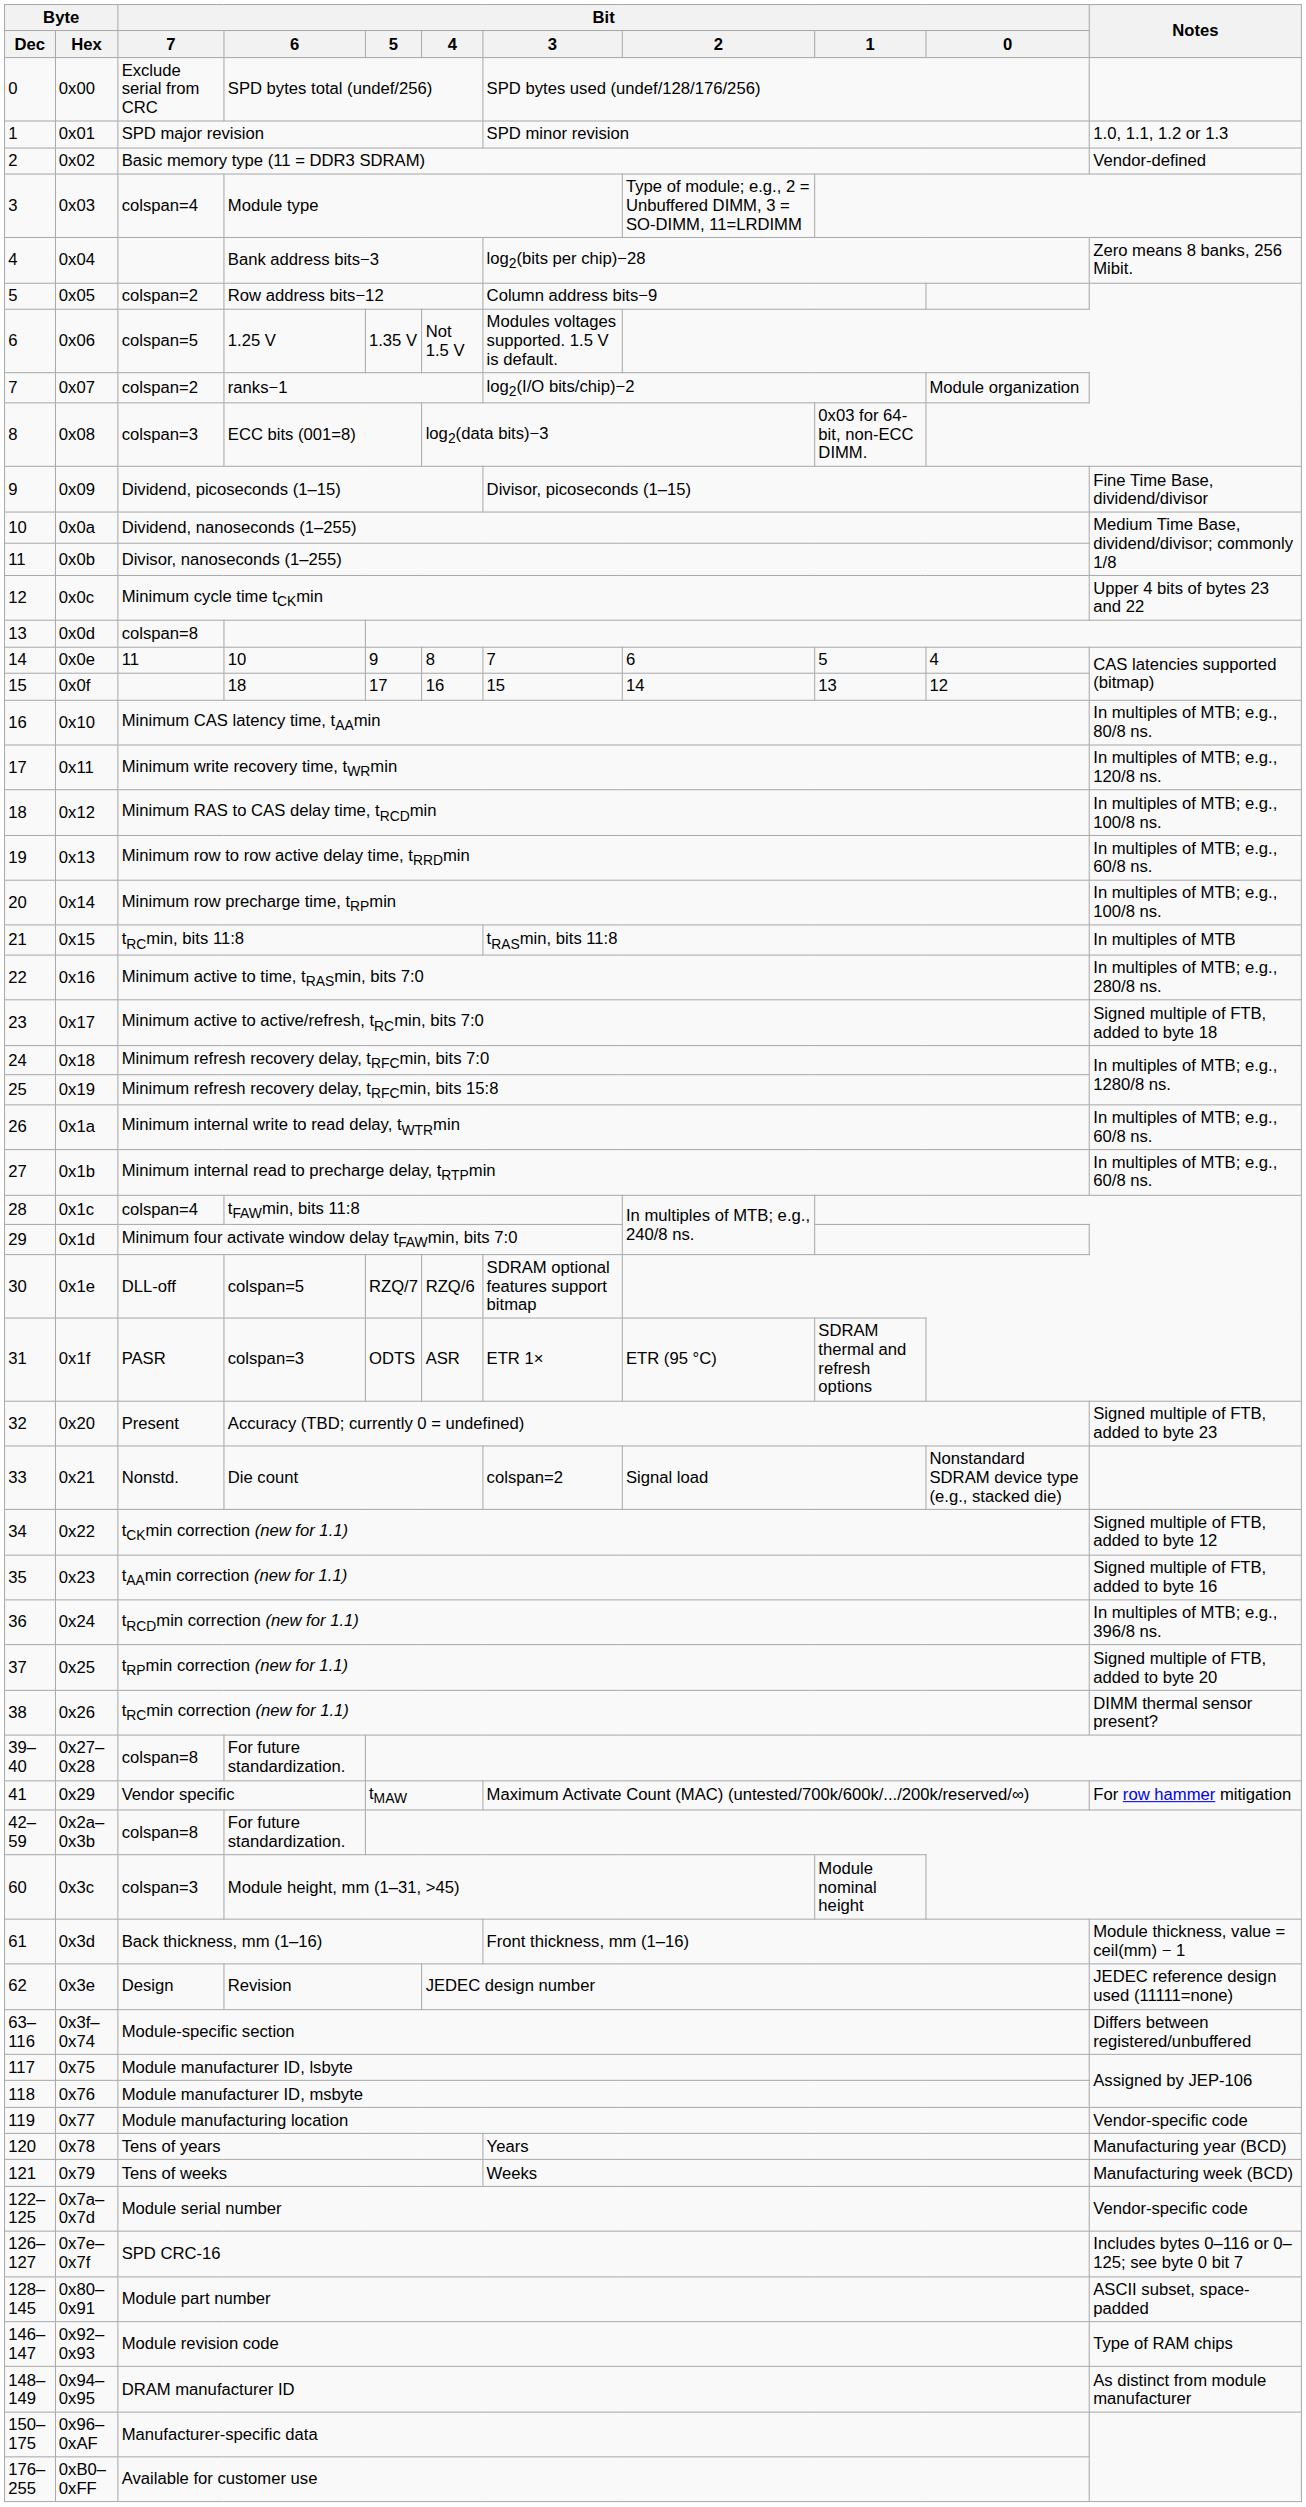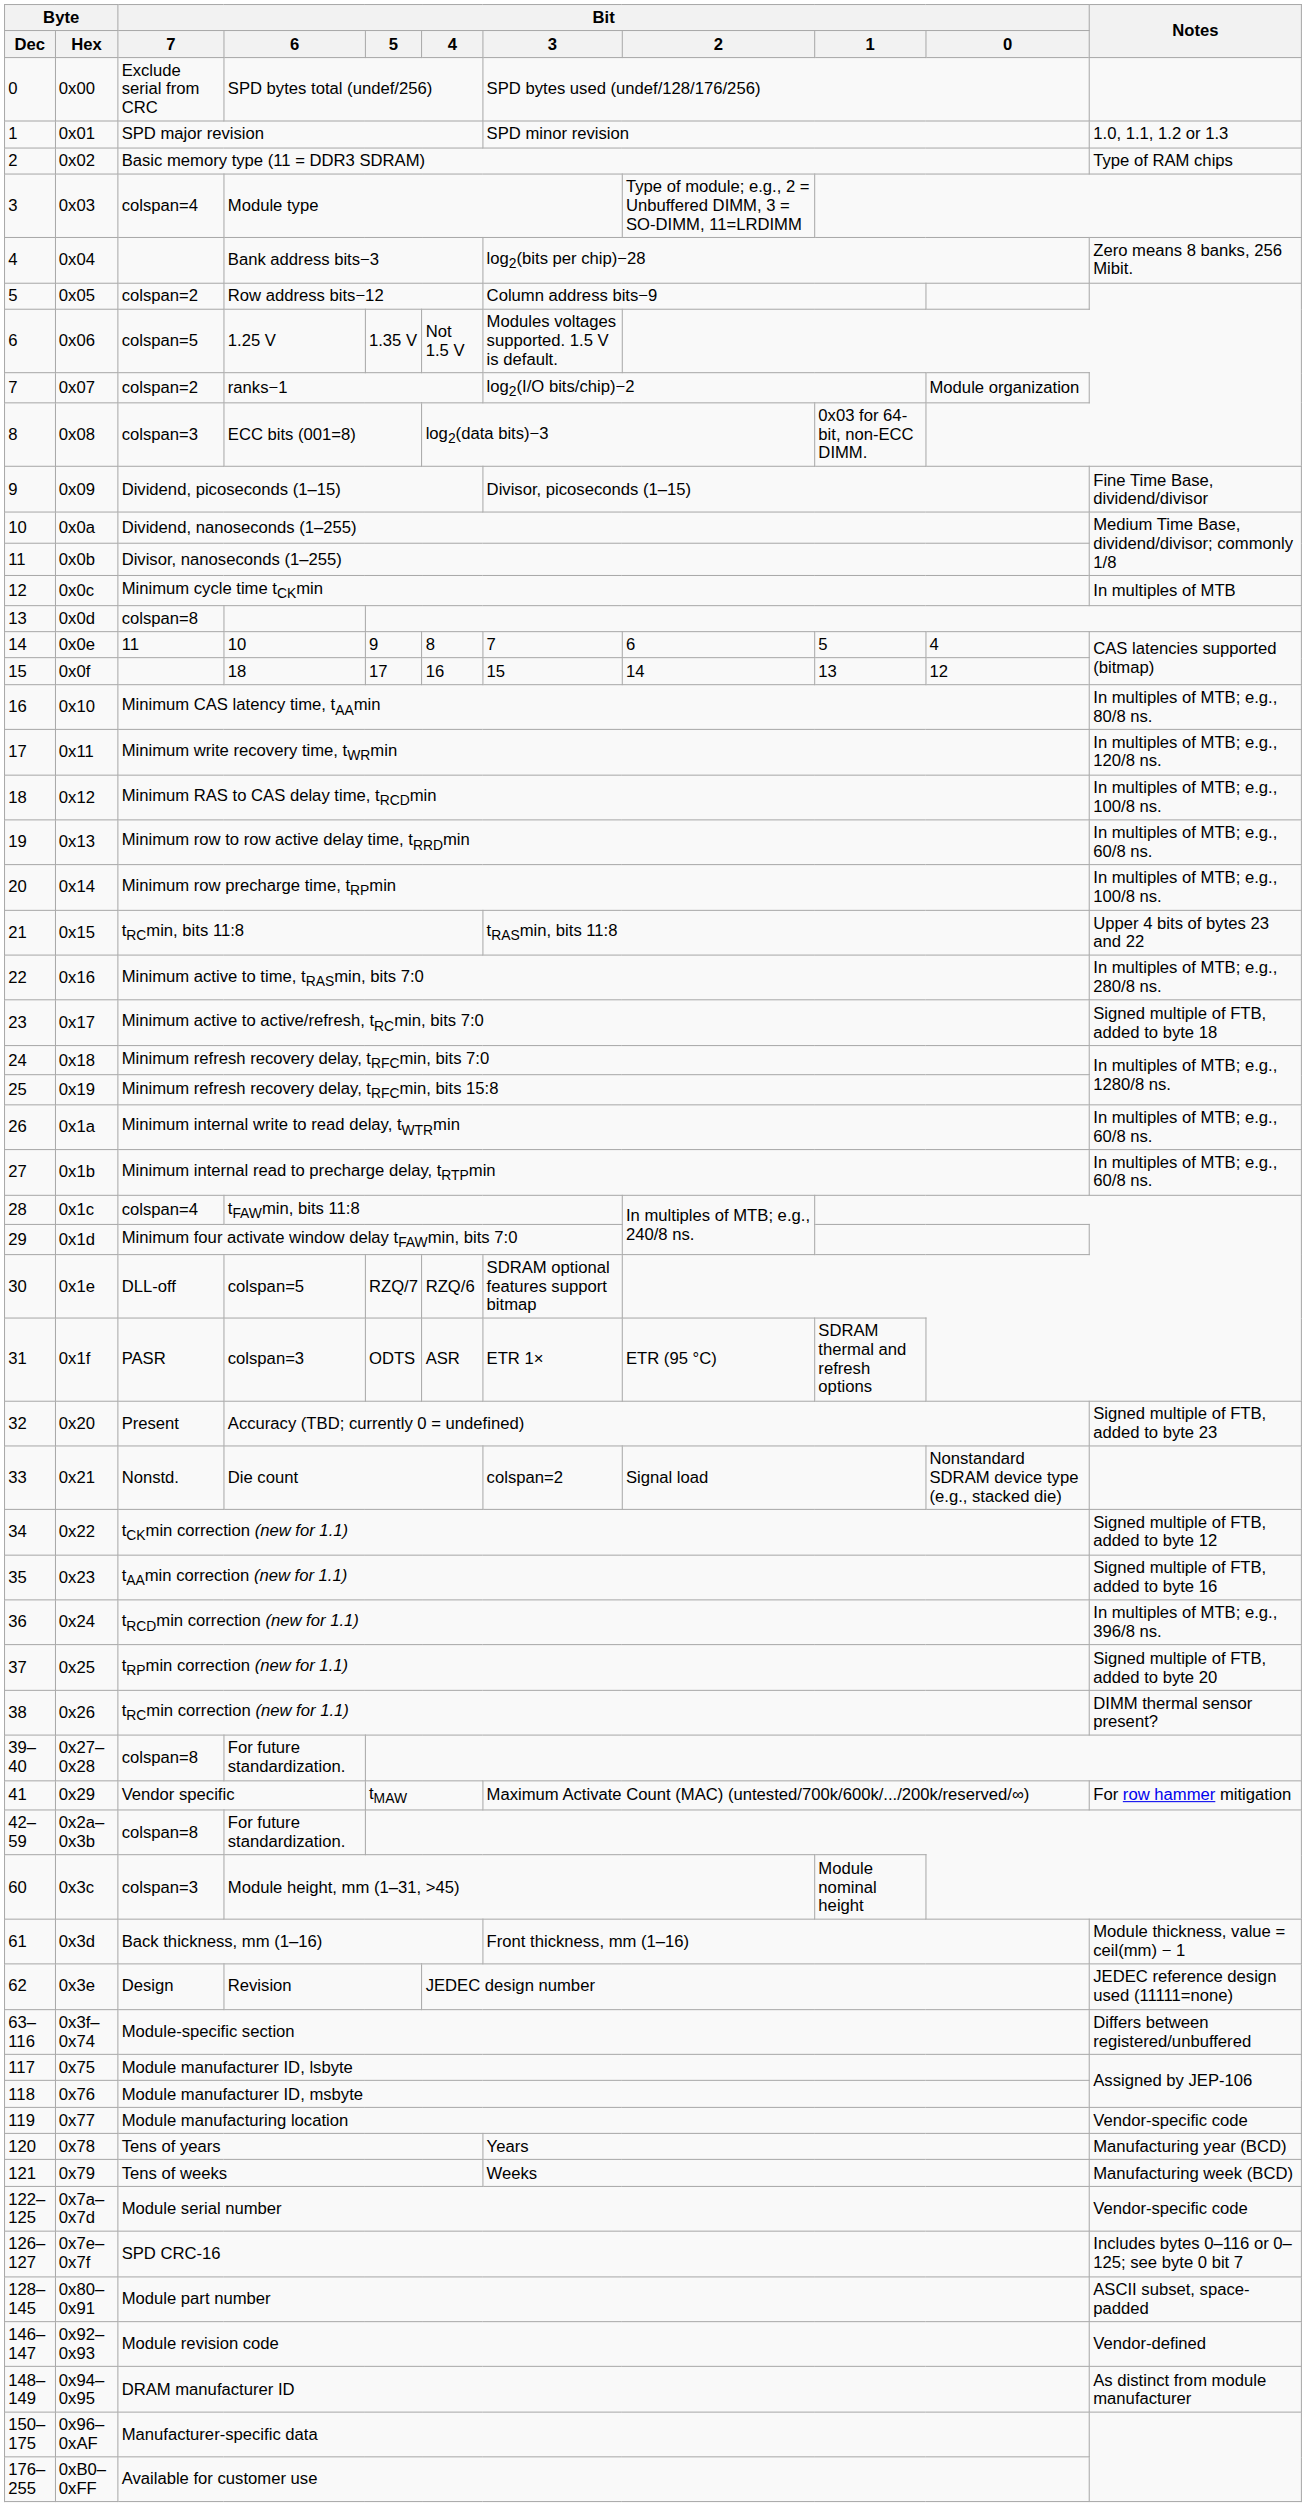(1150, 160) Vendor-defined -> (1163, 160) Type of RAM chips
(1181, 598) Upper 4 bits of bytes 23 and 22 -> (1164, 590) In multiples of MTB
(1164, 940) In multiples of MTB -> (1181, 932) Upper 4 bits of bytes 23 and 22
(1163, 2344) Type of RAM chips -> (1150, 2344) Vendor-defined
